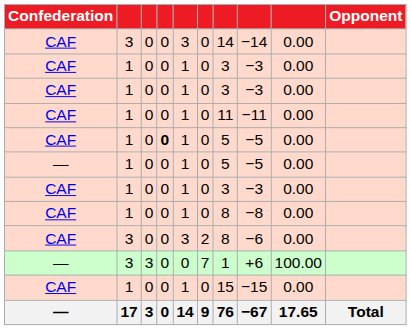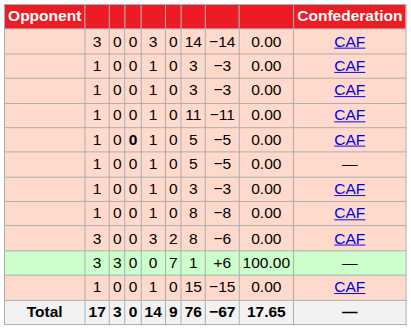columns swapped: (366, 16) <-> (61, 16)
